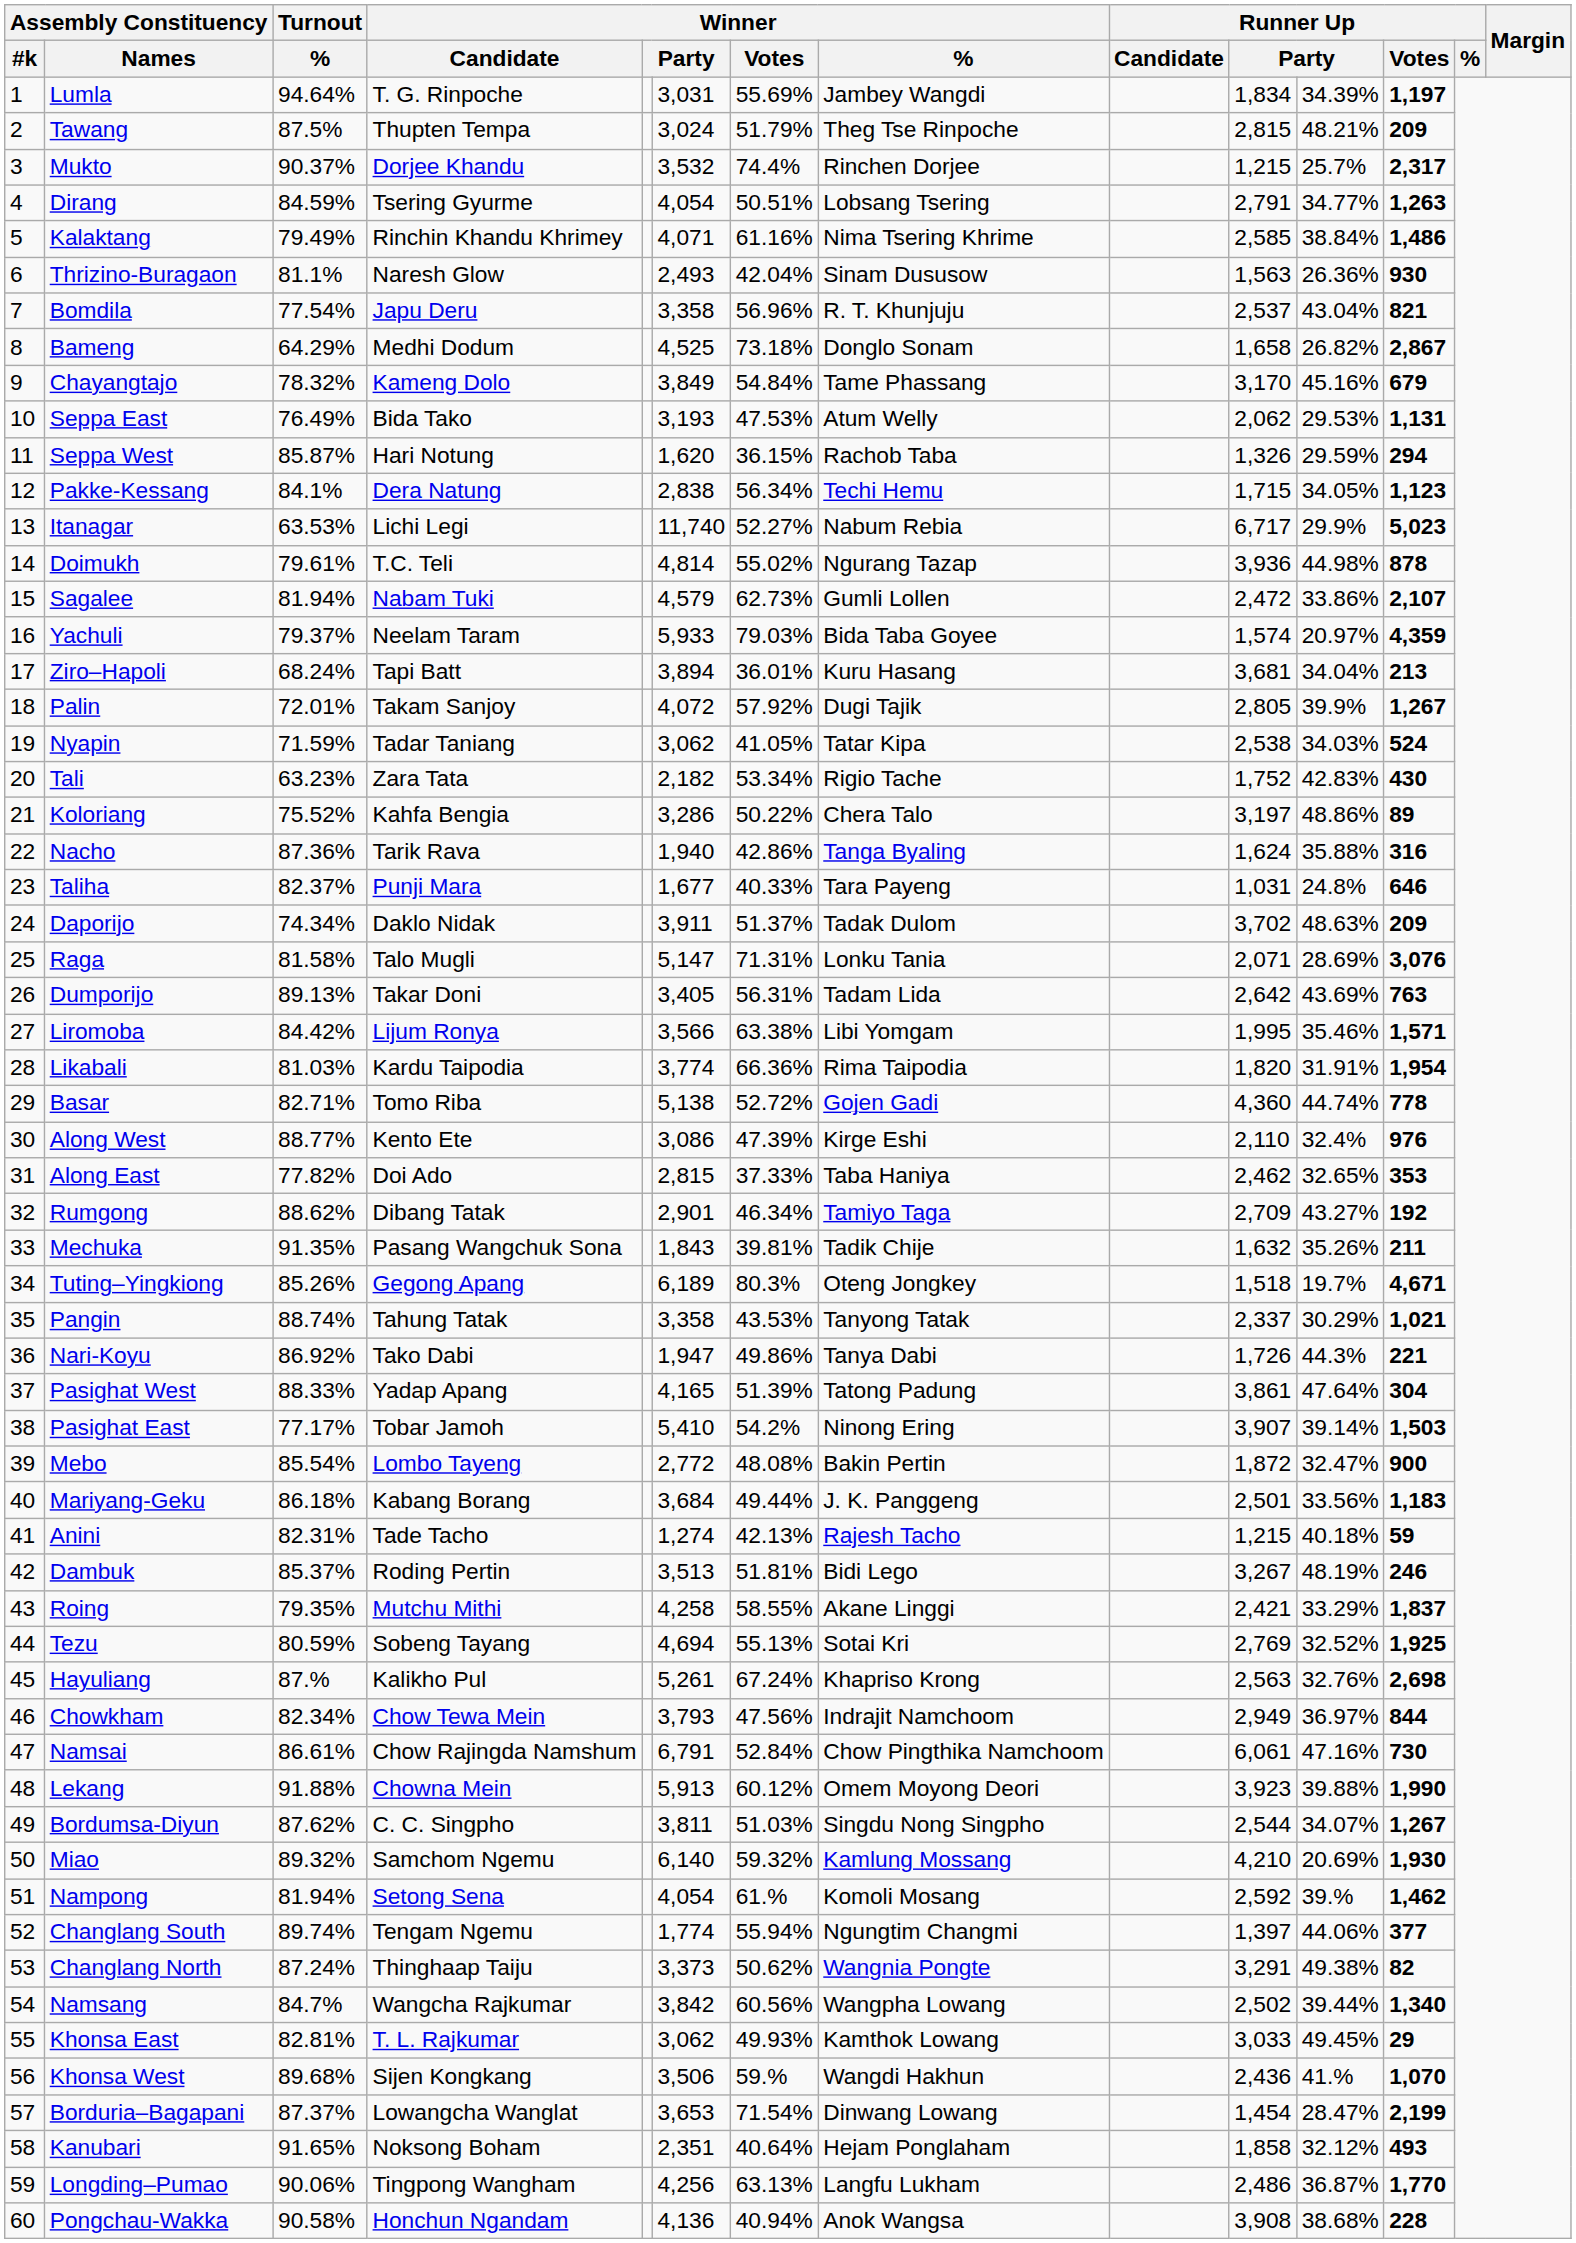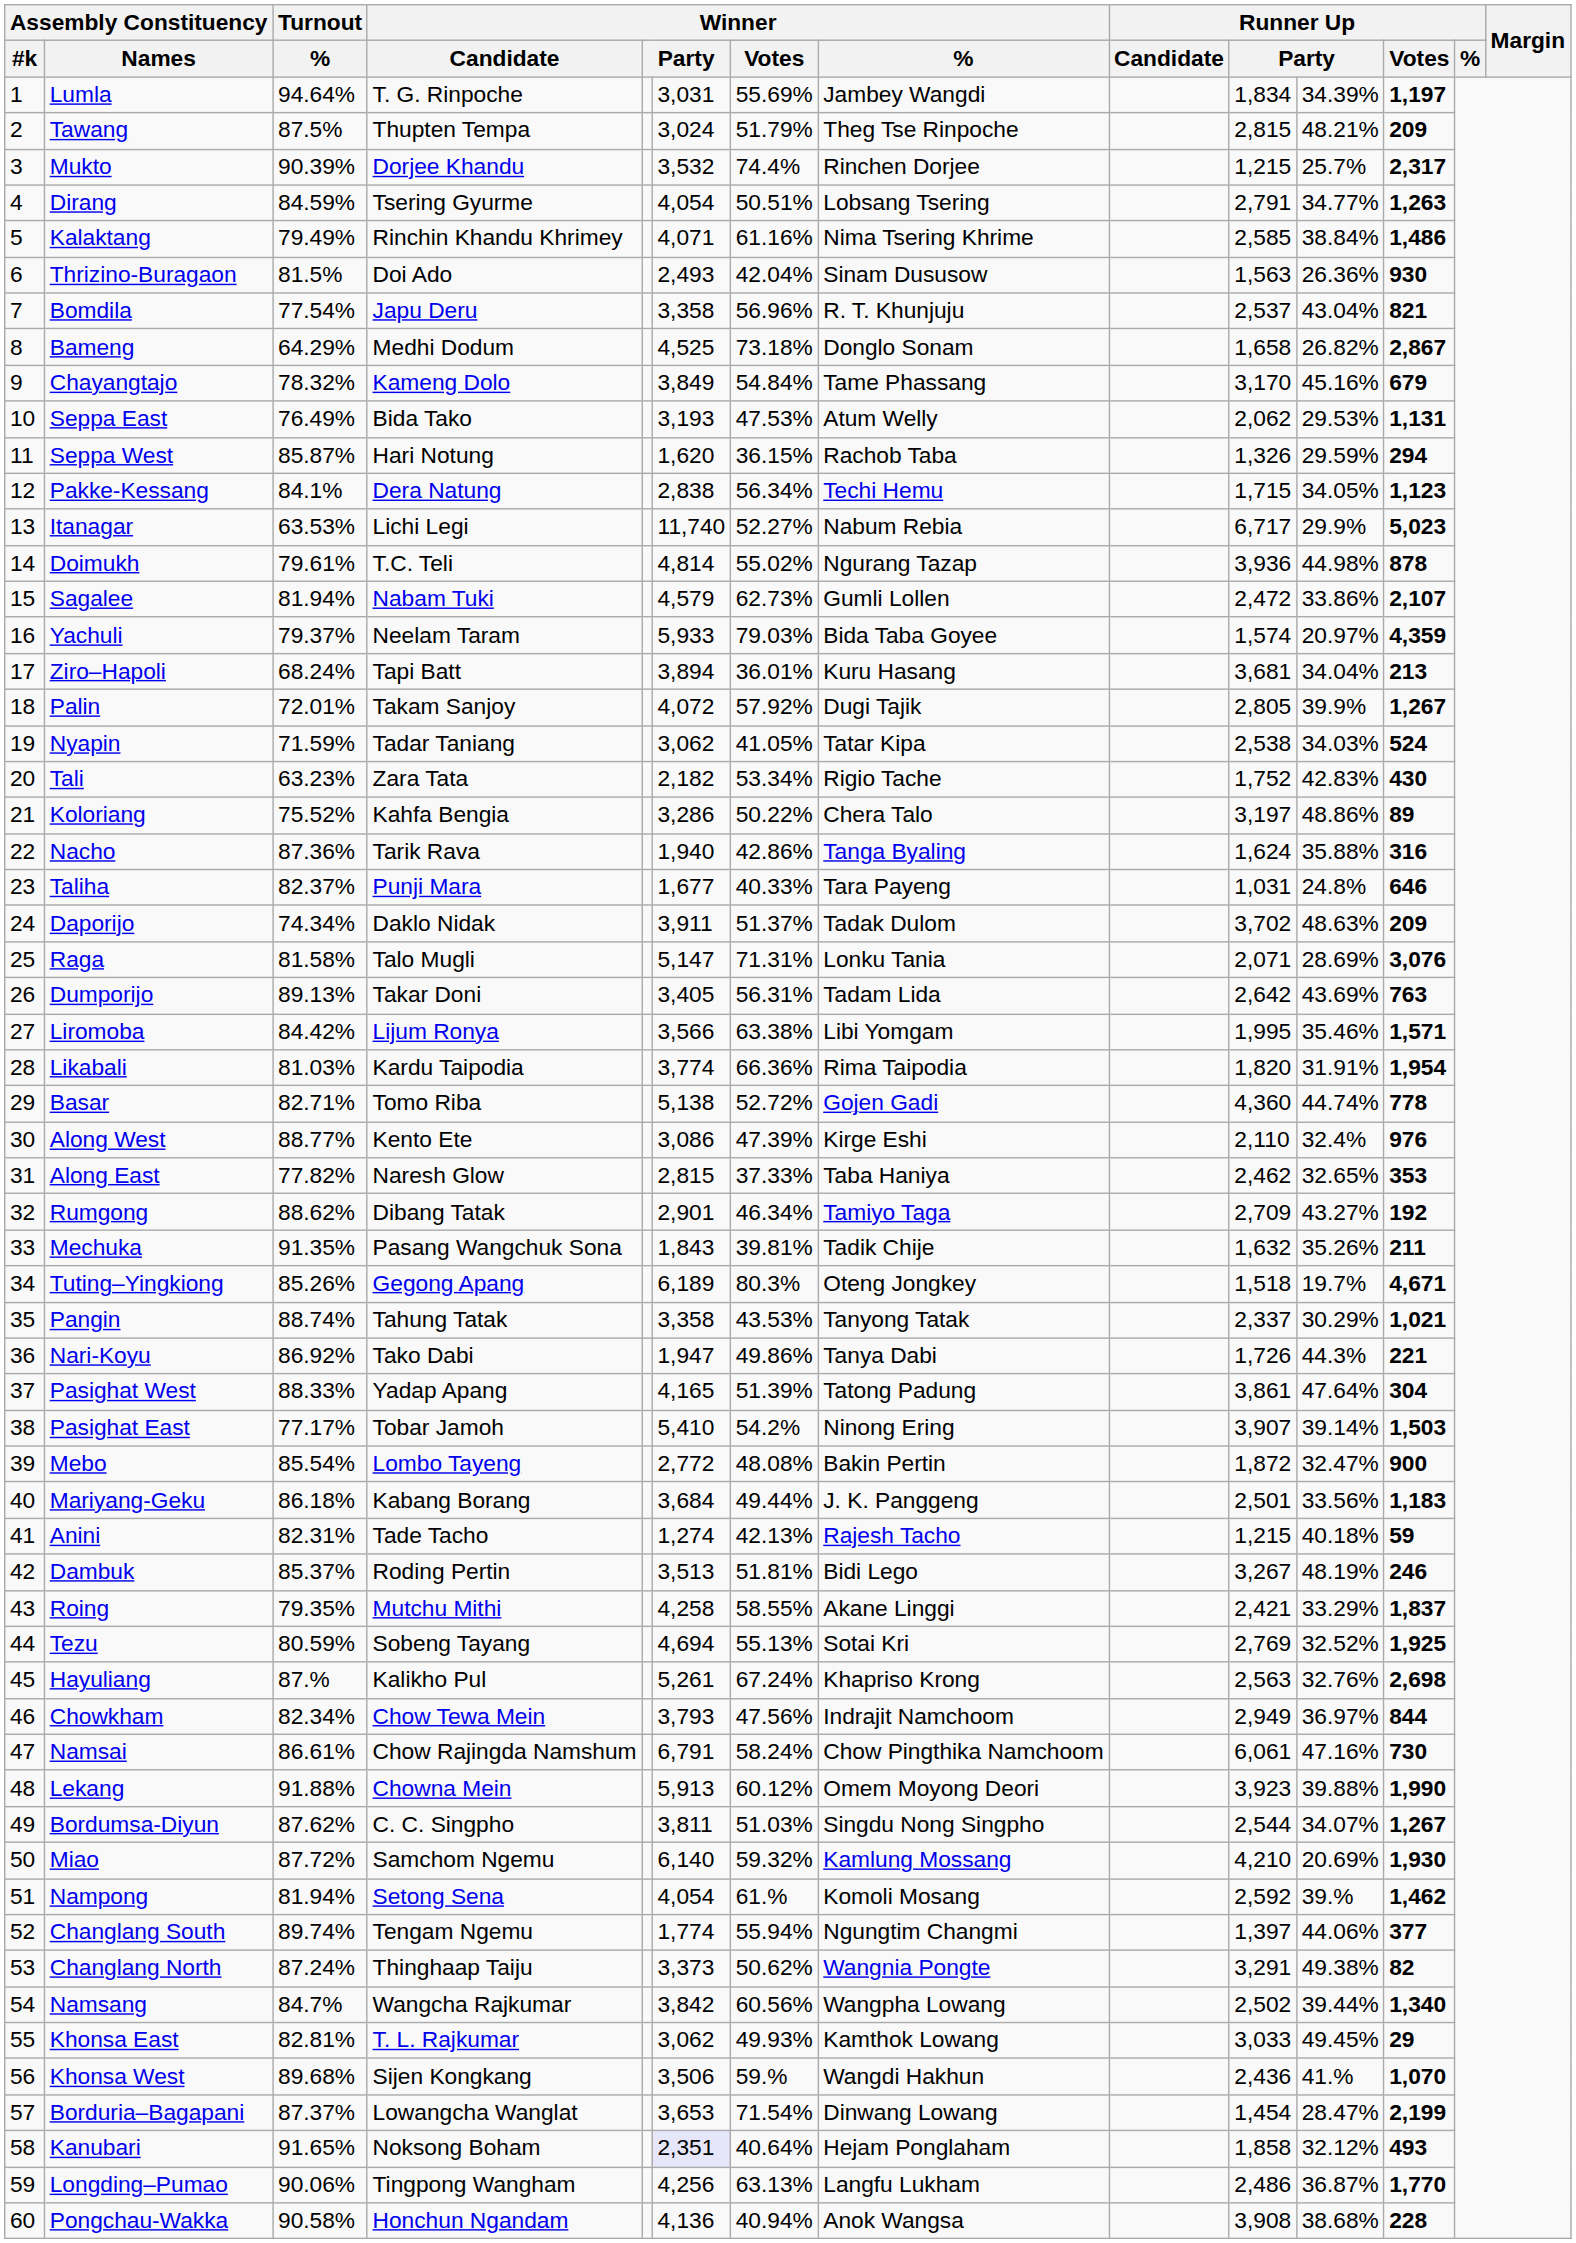(317, 166) 90.37% -> (317, 166) 90.39%
(310, 274) 81.1% -> (310, 274) 81.5%
(438, 274) Naresh Glow -> (412, 274) Doi Ado
(412, 1175) Doi Ado -> (438, 1175) Naresh Glow
(774, 1752) 52.84% -> (774, 1752) 58.24%
(317, 1860) 89.32% -> (317, 1860) 87.72%
(686, 2148) no background -> (686, 2148) lavender background
